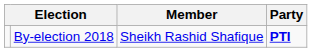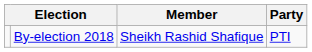(280, 36) bold -> (280, 36) normal
